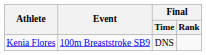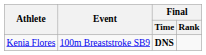(164, 43) normal -> (164, 43) bold
